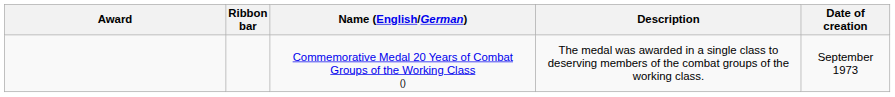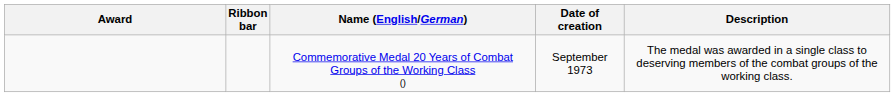columns swapped: (845, 19) <-> (668, 19)
